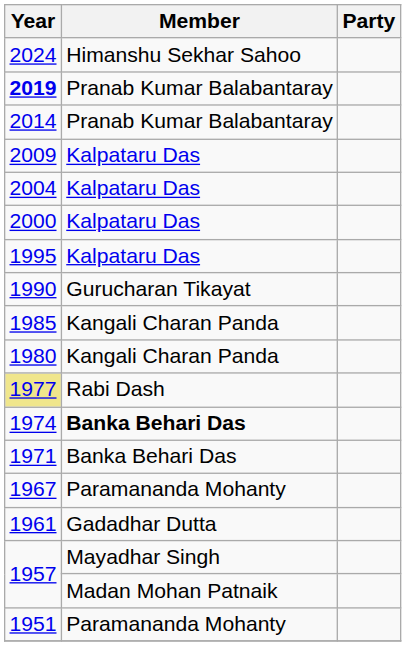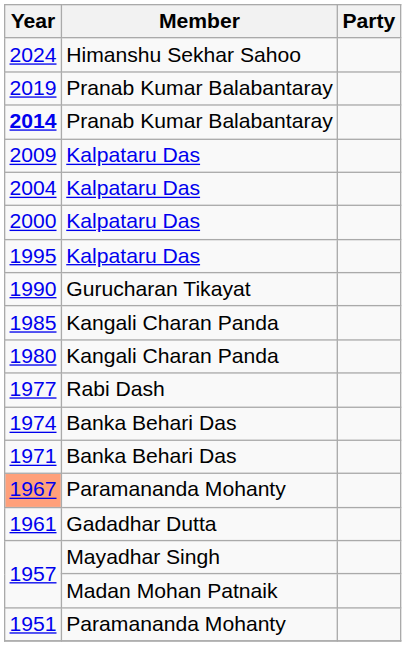(33, 88) bold -> (33, 88) normal
(33, 121) normal -> (33, 121) bold
(33, 389) khaki background -> (33, 389) no background
(156, 423) bold -> (151, 423) normal
(33, 490) no background -> (33, 490) lightsalmon background
